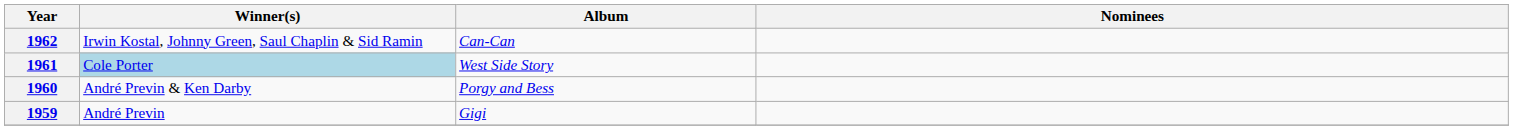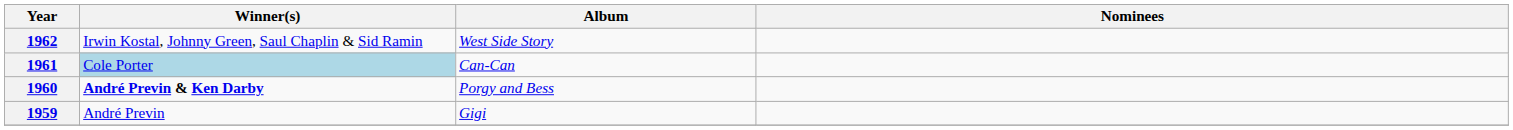(487, 40) Can-Can -> (506, 40) West Side Story
(506, 64) West Side Story -> (487, 64) Can-Can
(167, 88) normal -> (173, 88) bold
